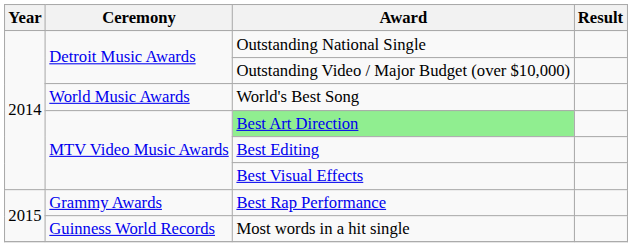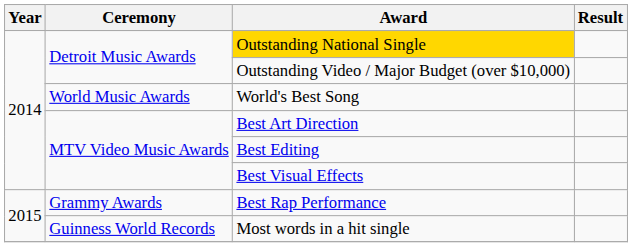(331, 44) no background -> (331, 44) gold background
(297, 123) lightgreen background -> (297, 123) no background
